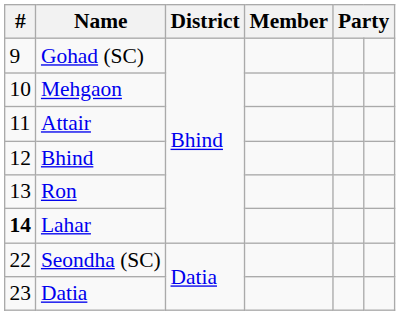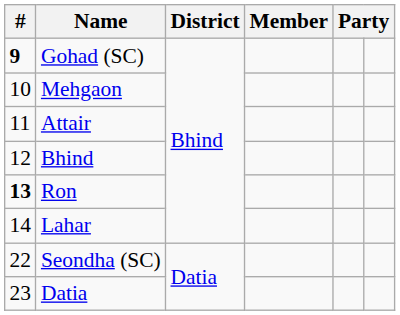(15, 55) normal -> (15, 55) bold
(20, 191) normal -> (20, 191) bold
(20, 225) bold -> (20, 225) normal
